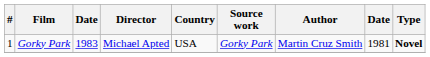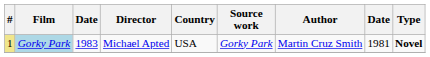(10, 43) no background -> (10, 43) khaki background
(44, 43) no background -> (44, 43) lightblue background
